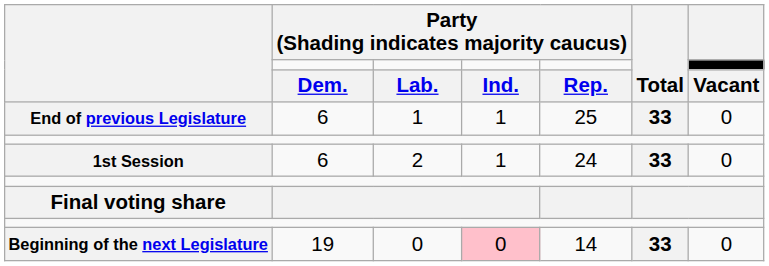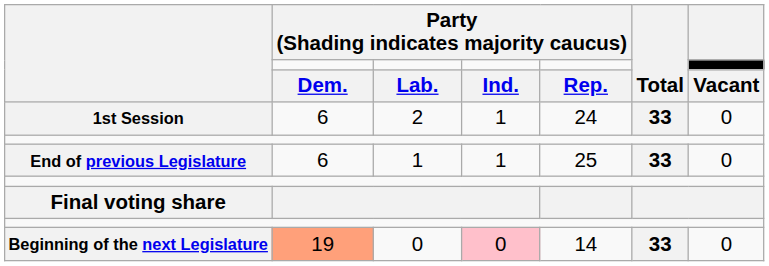rows swapped: (138, 118) <-> (138, 160)
(323, 243) no background -> (323, 243) lightsalmon background
